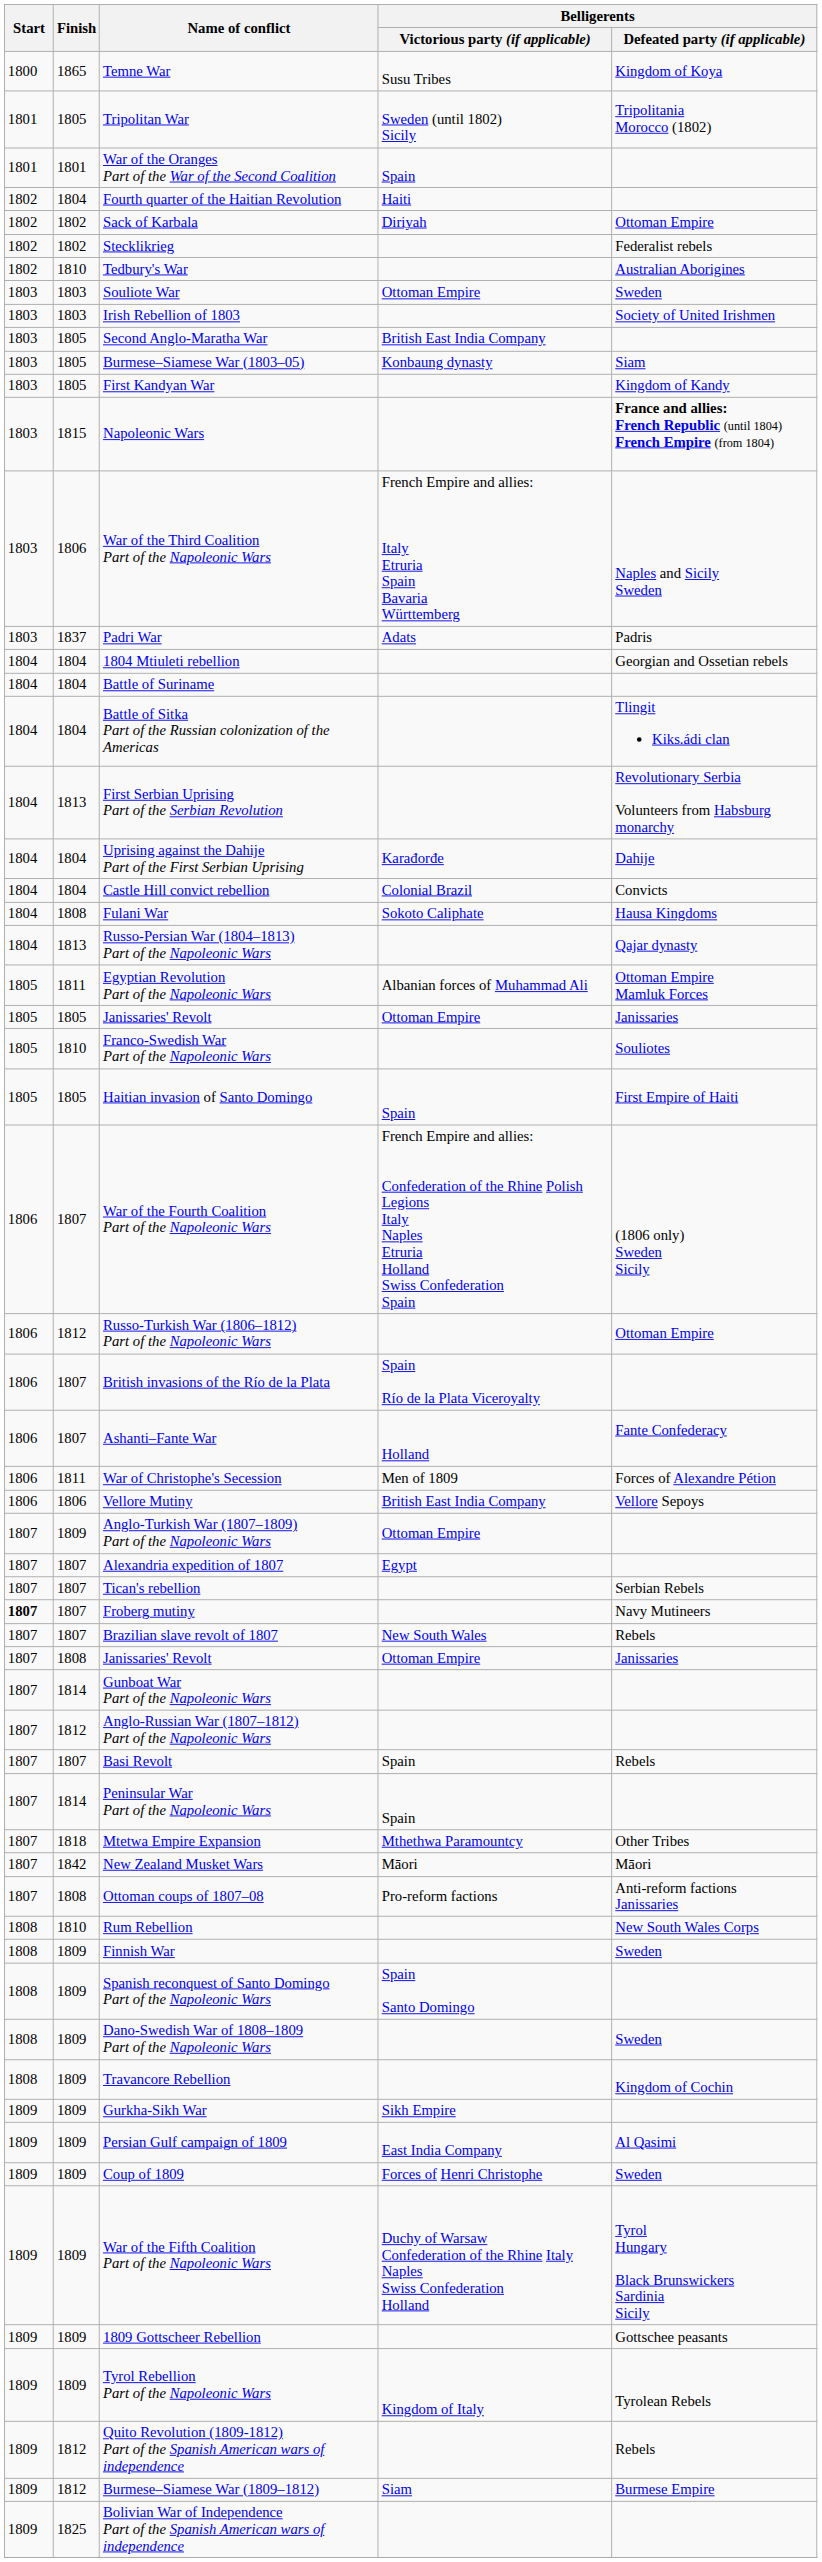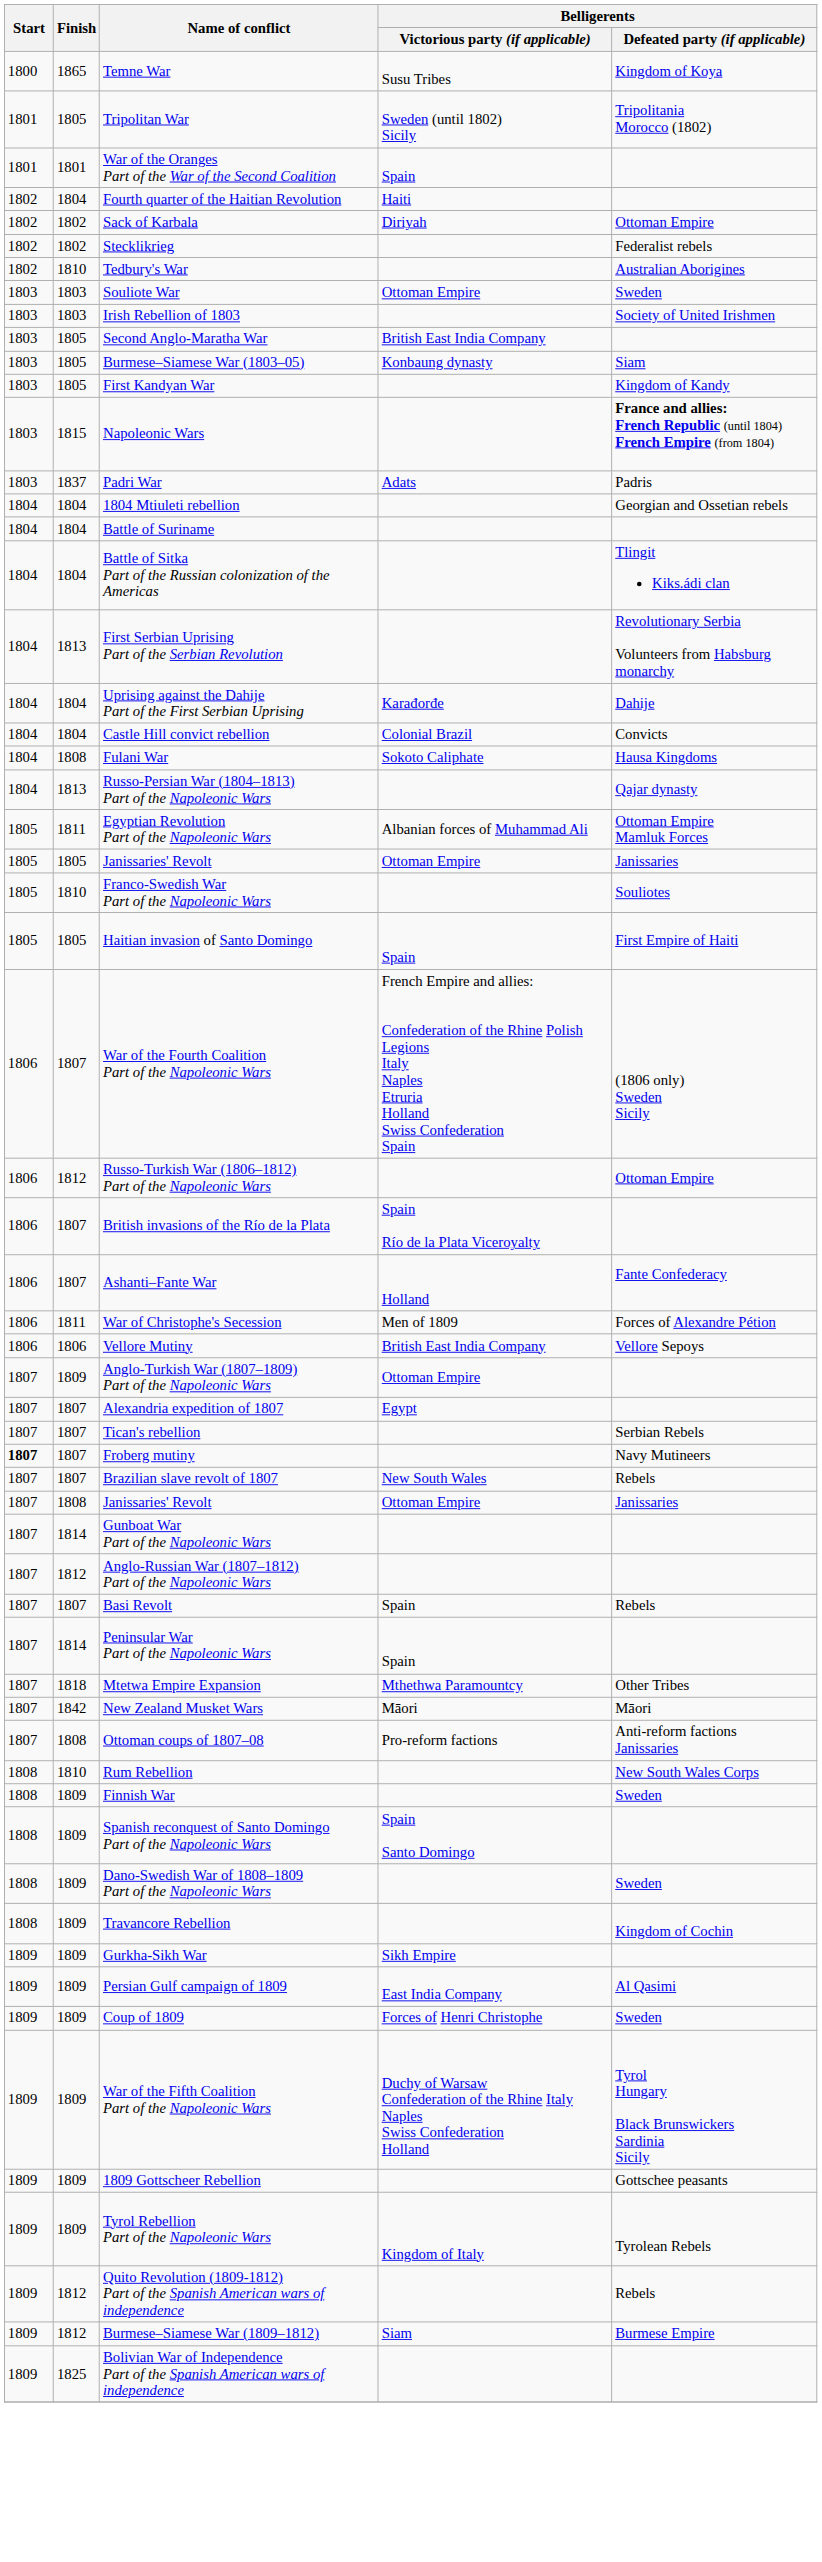- row: (72, 548)
